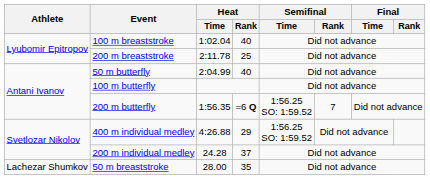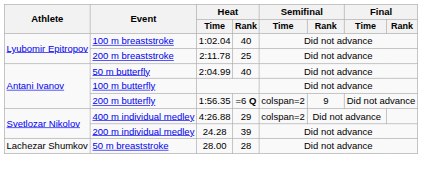(287, 107) 1:56.25 SO: 1:59.52 -> (283, 101) colspan=2
(333, 107) 7 -> (326, 101) 9
(287, 132) 1:56.25 SO: 1:59.52 -> (283, 116) colspan=2
(246, 153) 37 -> (246, 132) 39
(246, 168) 35 -> (246, 147) 28
